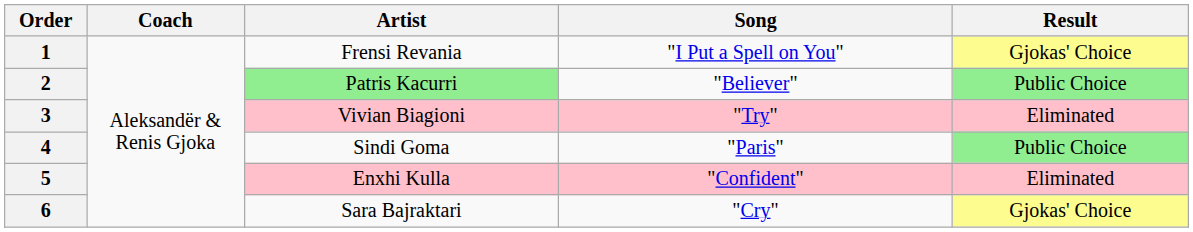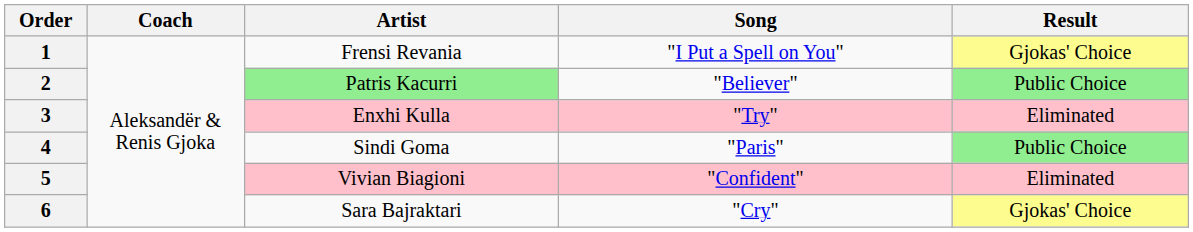(401, 115) Vivian Biagioni -> (401, 115) Enxhi Kulla
(401, 178) Enxhi Kulla -> (401, 178) Vivian Biagioni
